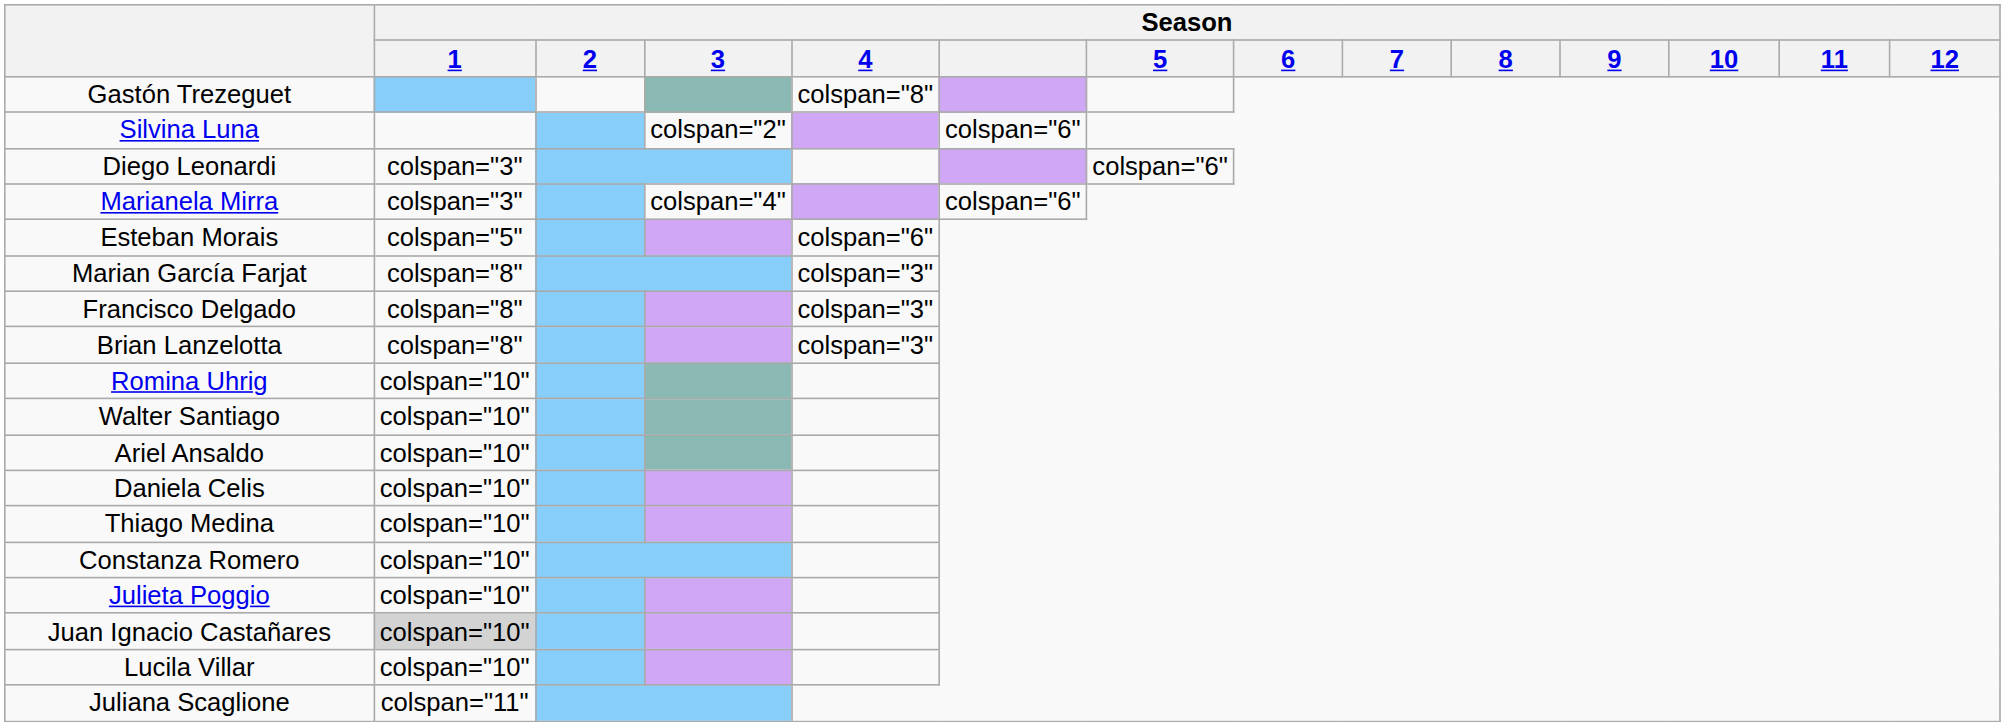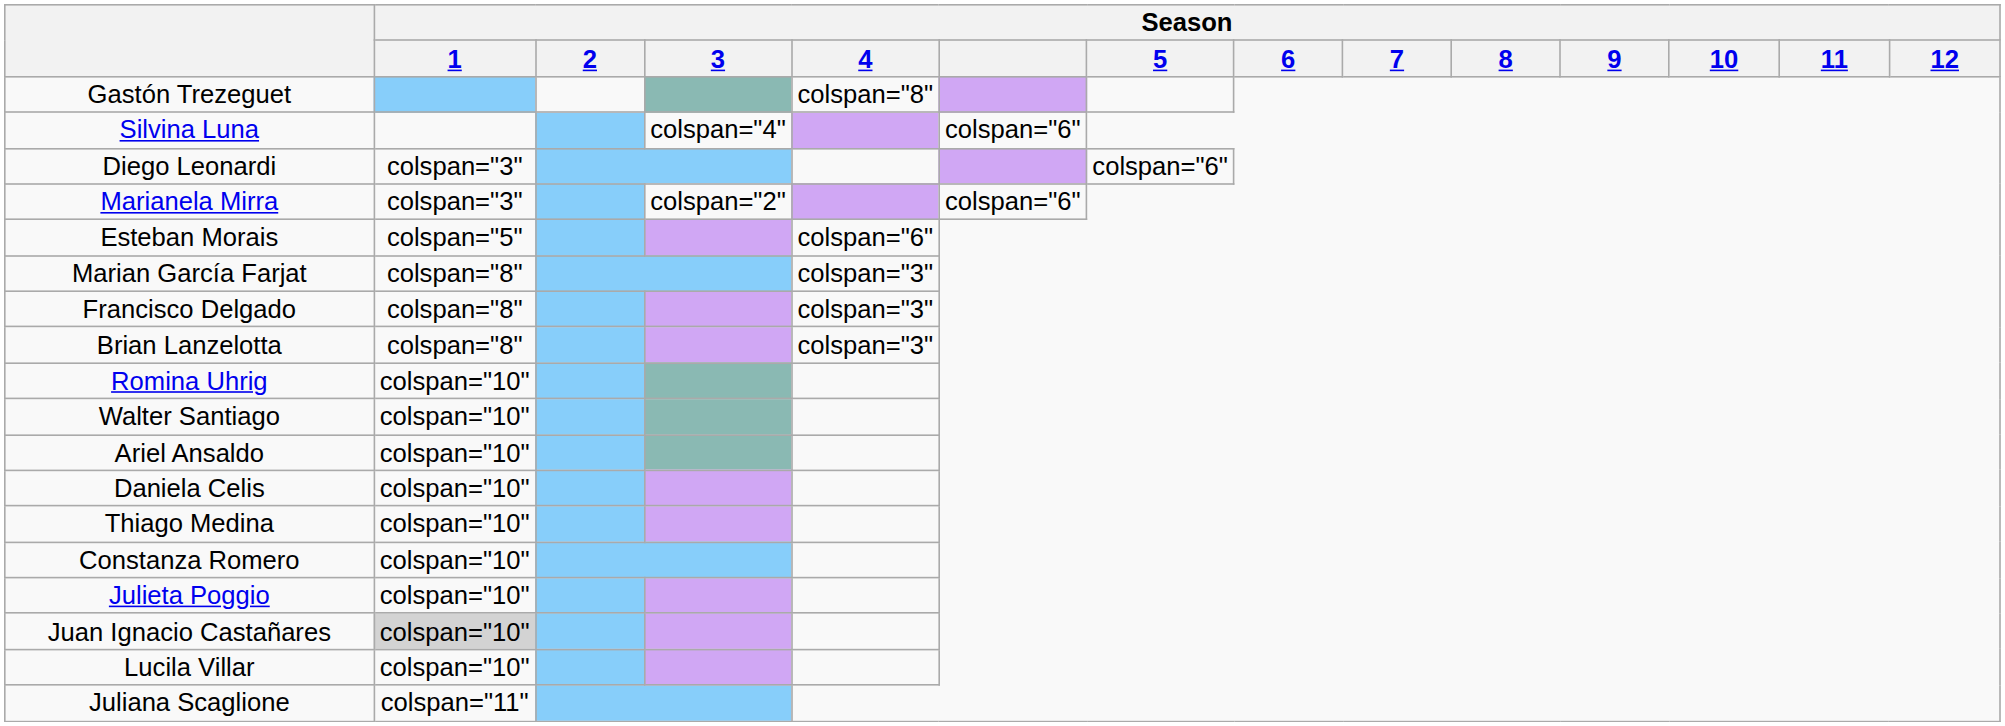(718, 130) colspan="2" -> (718, 130) colspan="4"
(718, 202) colspan="4" -> (718, 202) colspan="2"
